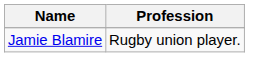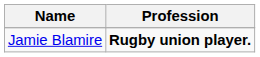(175, 39) normal -> (180, 39) bold
